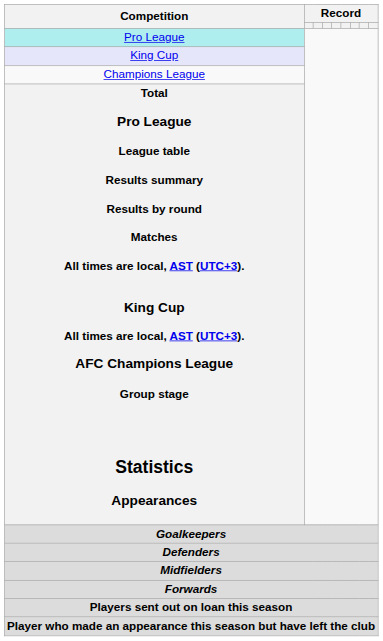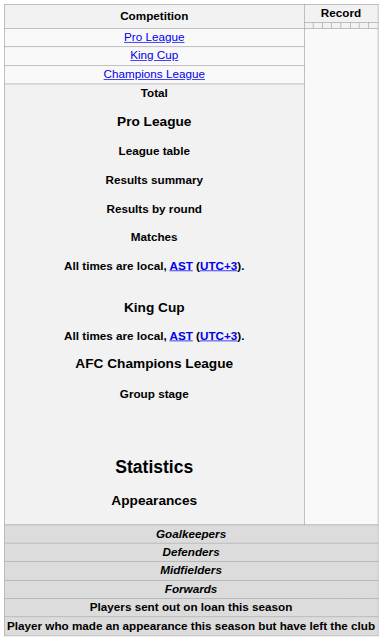(154, 37) paleturquoise background -> (154, 37) no background
(154, 56) lavender background -> (154, 56) no background
